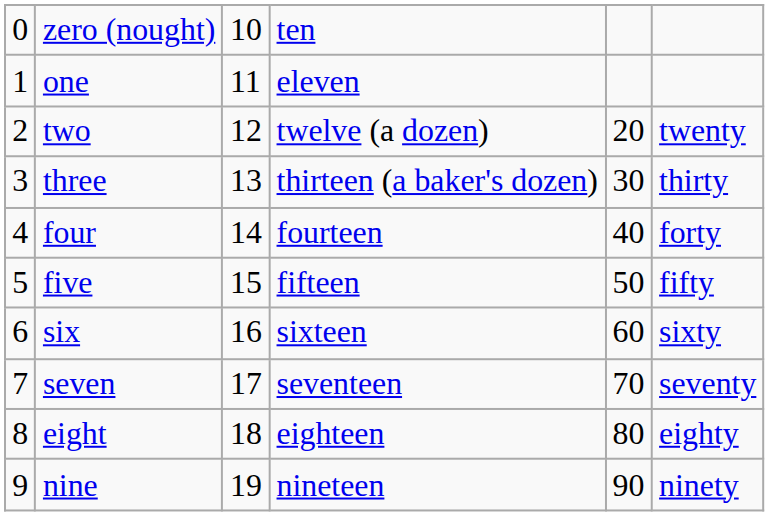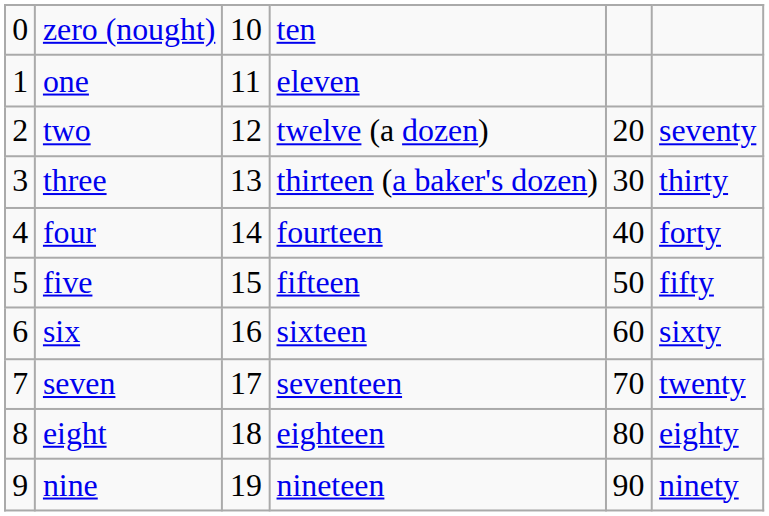(702, 130) twenty -> (708, 130) seventy
(708, 383) seventy -> (702, 383) twenty
